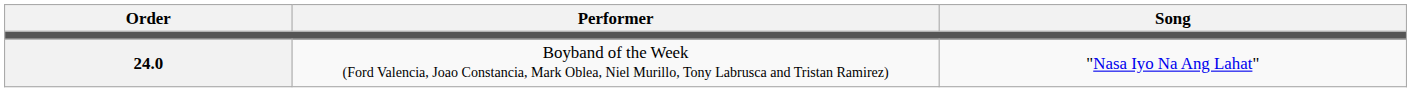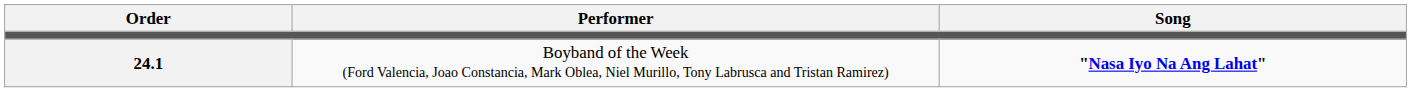(148, 63) 24.0 -> (148, 63) 24.1
(1173, 63) normal -> (1173, 63) bold
